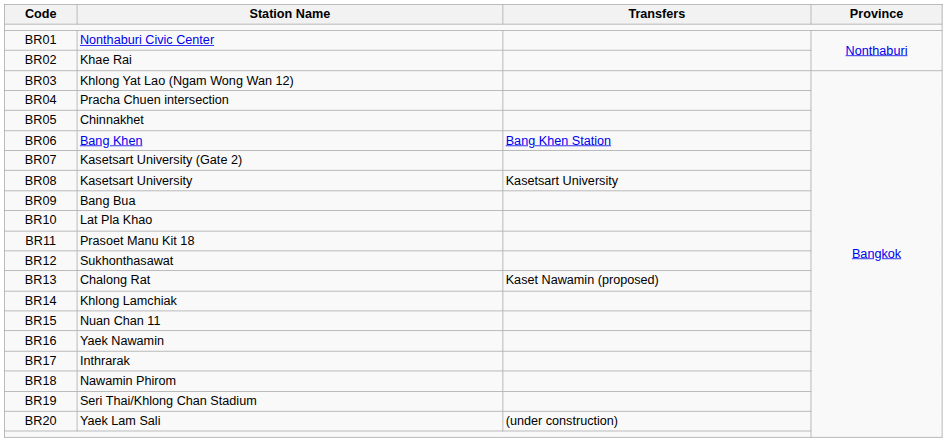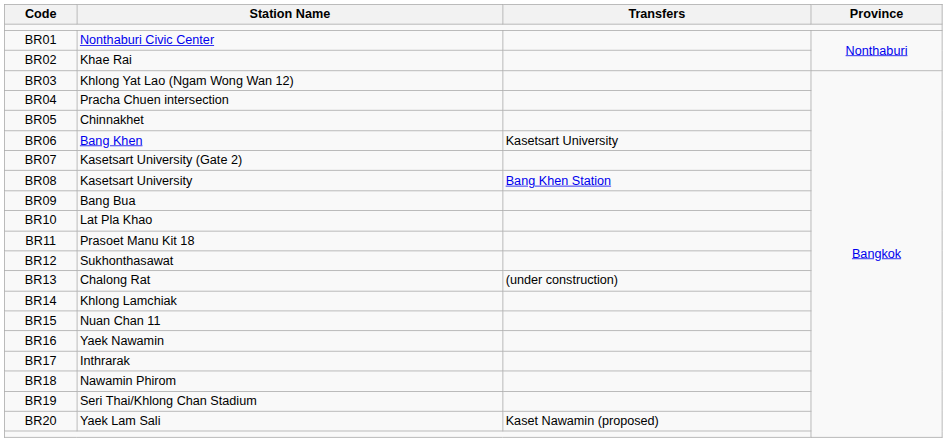(558, 140) Bang Khen Station -> (562, 140) Kasetsart University
(562, 180) Kasetsart University -> (558, 180) Bang Khen Station
(582, 280) Kaset Nawamin (proposed) -> (562, 280) (under construction)
(562, 421) (under construction) -> (582, 421) Kaset Nawamin (proposed)
